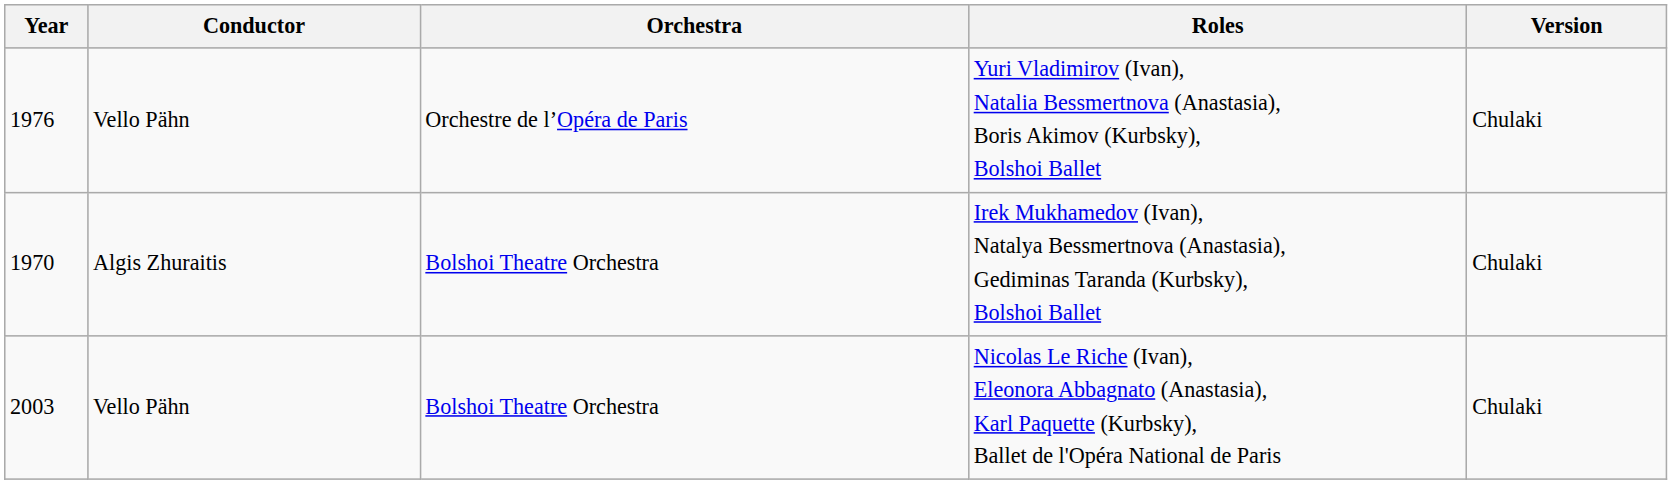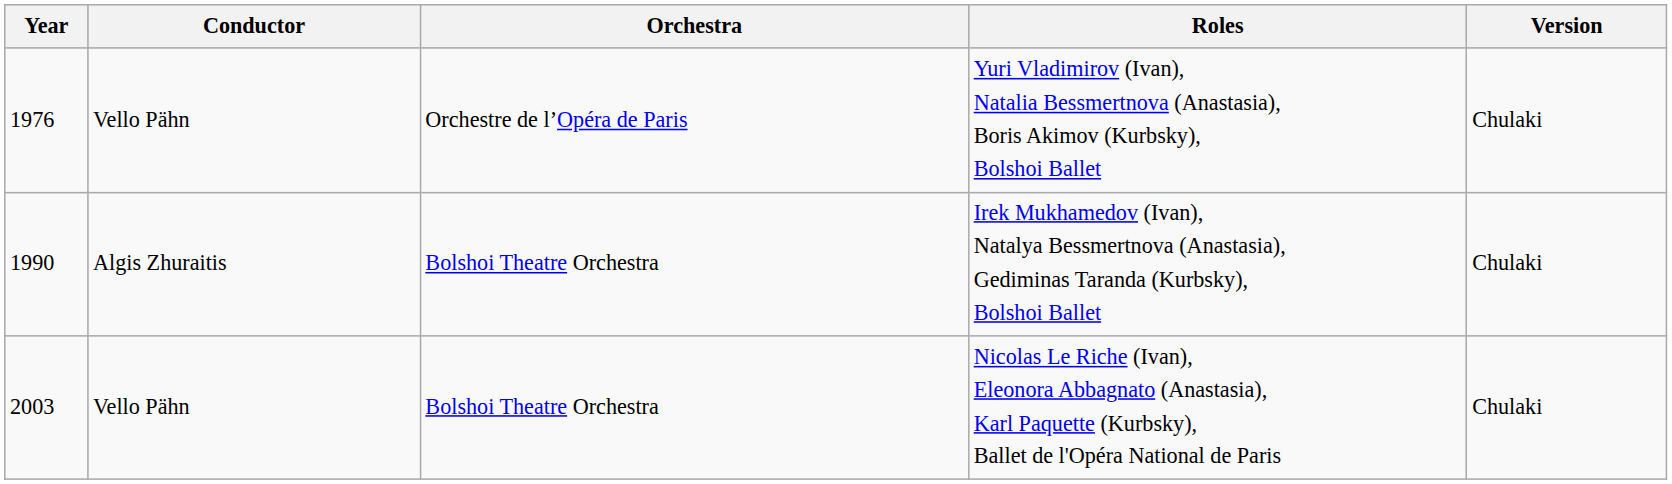(32, 263) 1970 -> (32, 263) 1990
